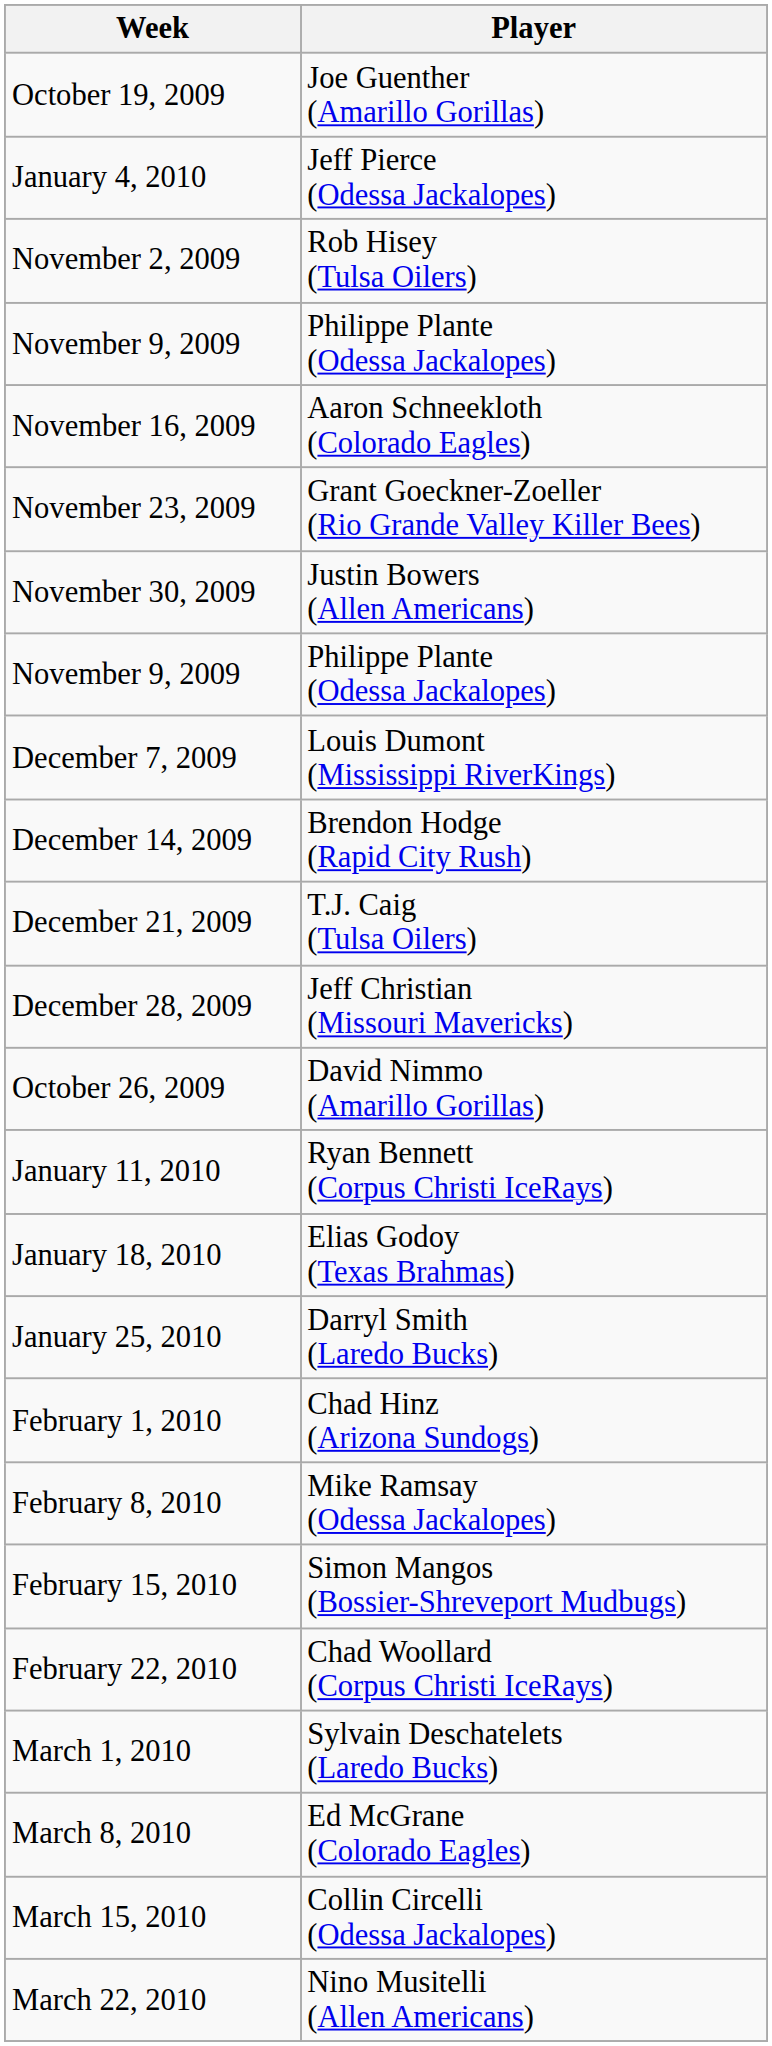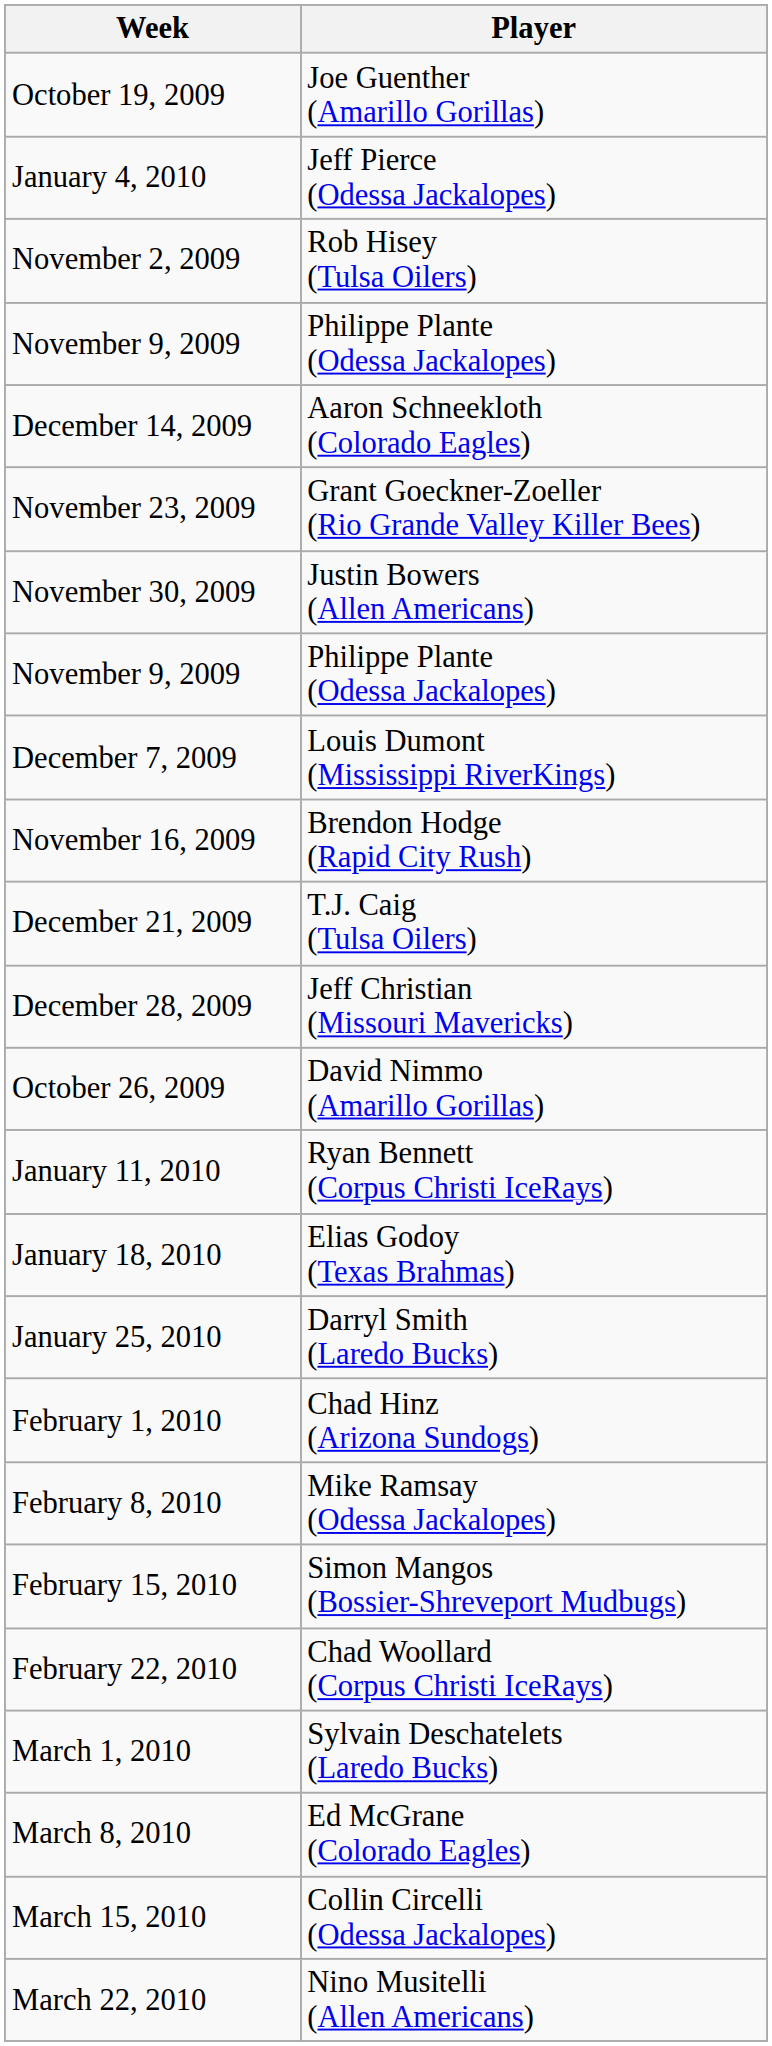(134, 425) November 16, 2009 -> (132, 425) December 14, 2009
(132, 840) December 14, 2009 -> (134, 840) November 16, 2009
